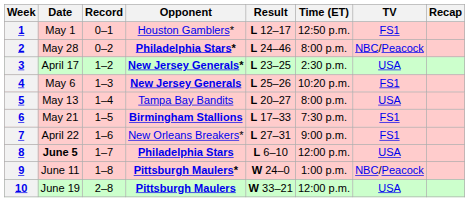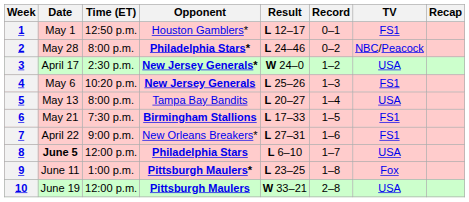columns swapped: (324, 13) <-> (104, 13)
(271, 65) L 23–25 -> (285, 65) W 24–0
(271, 170) W 24–0 -> (285, 170) L 23–25
(390, 170) NBC/Peacock -> (390, 170) Fox
